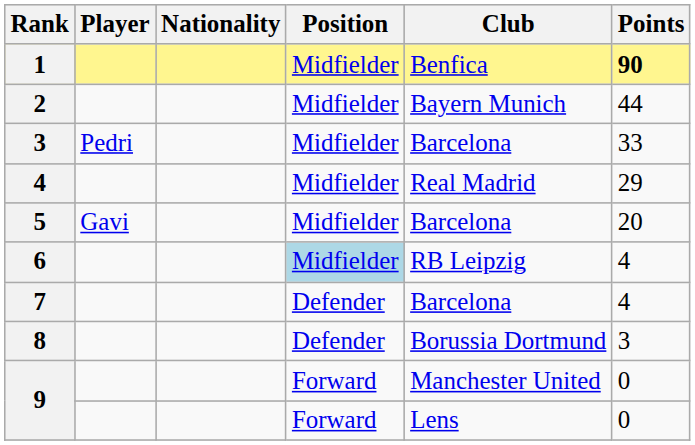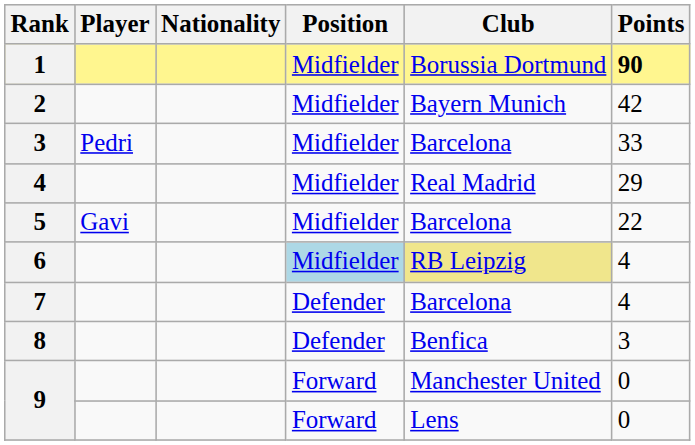(449, 63) Benfica -> (508, 63) Borussia Dortmund
(630, 103) 44 -> (630, 103) 42
(630, 222) 20 -> (630, 222) 22
(468, 261) no background -> (468, 261) khaki background
(508, 340) Borussia Dortmund -> (449, 340) Benfica
